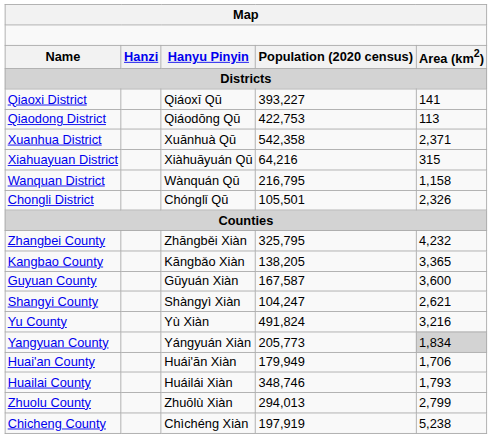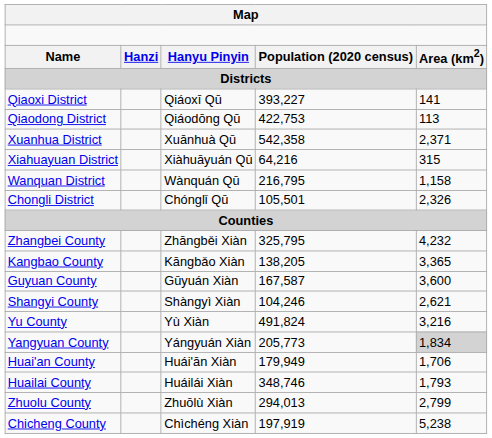(282, 301) 104,247 -> (282, 301) 104,246
